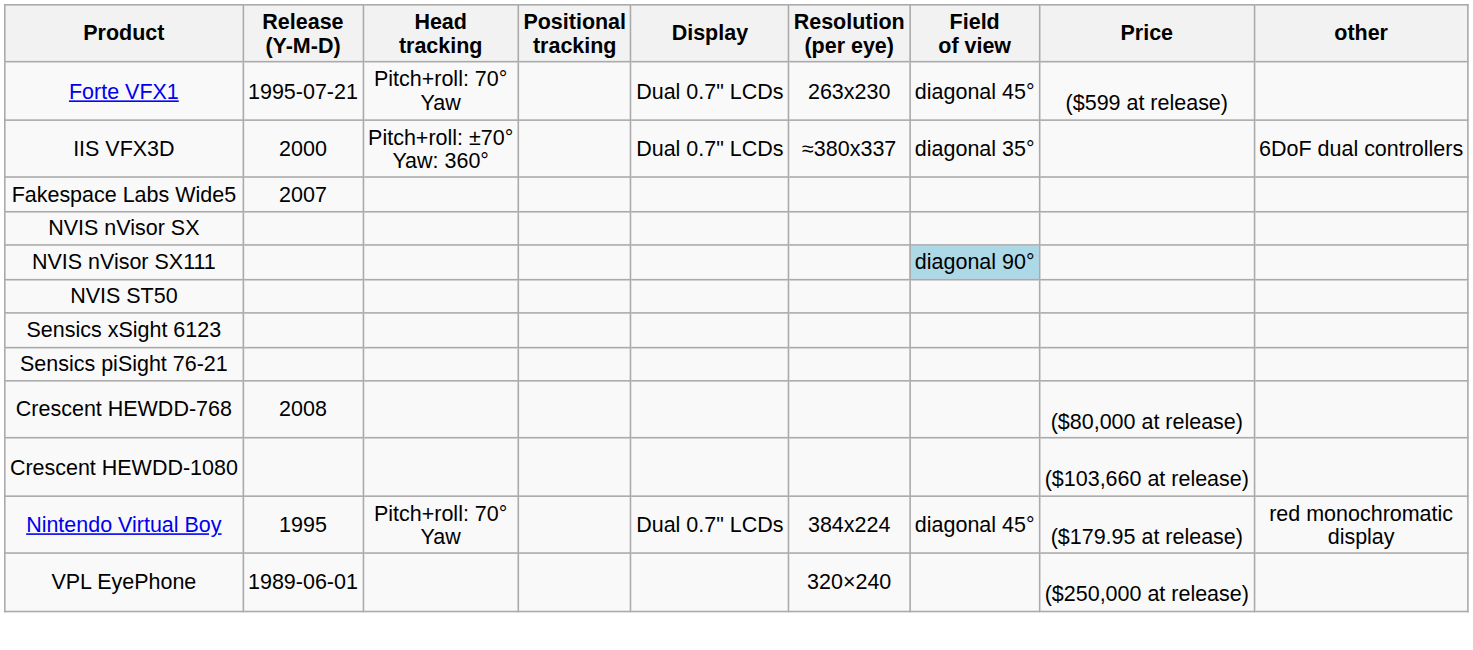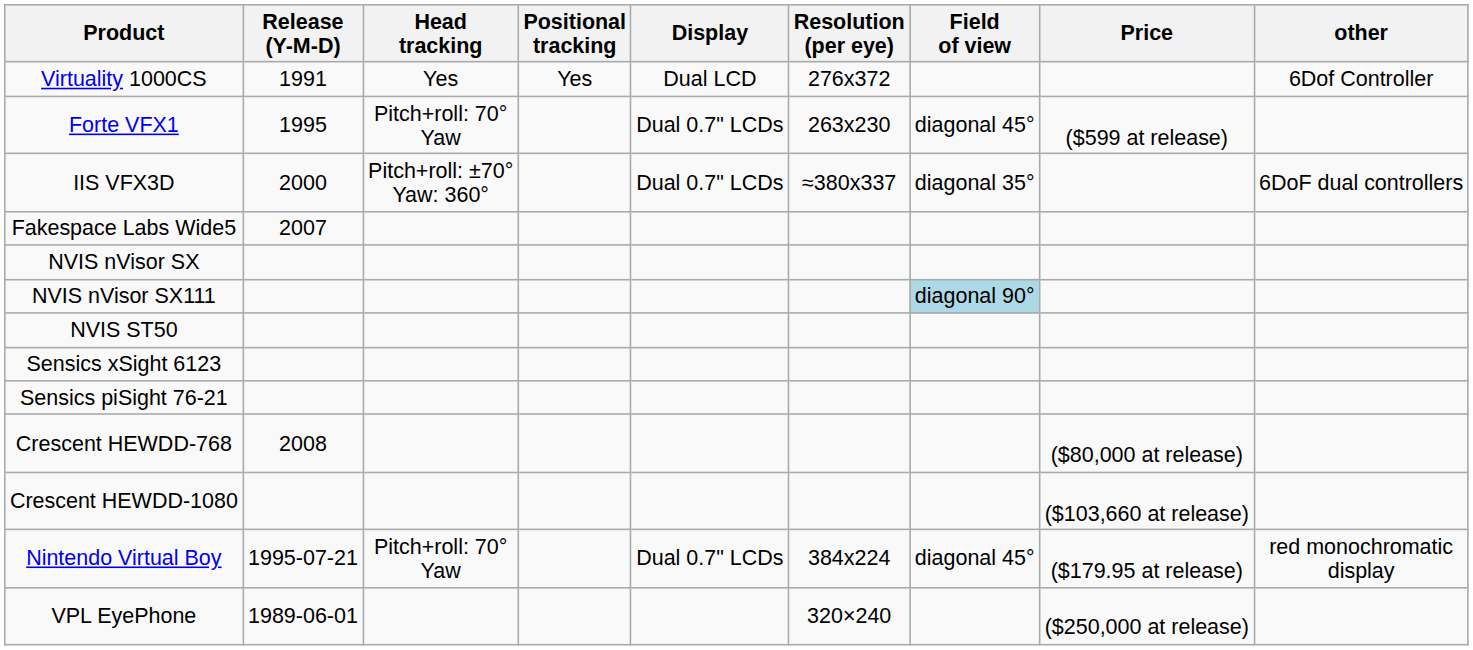+ row: (124, 79)
(303, 91) 1995-07-21 -> (303, 125) 1995
(303, 524) 1995 -> (303, 558) 1995-07-21
